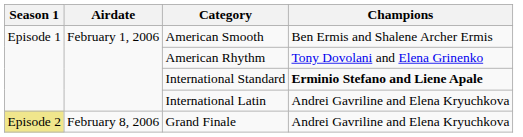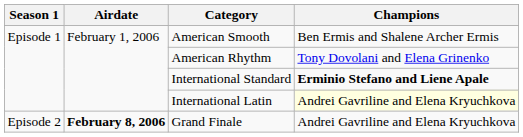(400, 100) no background -> (406, 100) lightyellow background
(34, 121) khaki background -> (34, 121) no background
(113, 121) normal -> (116, 121) bold
